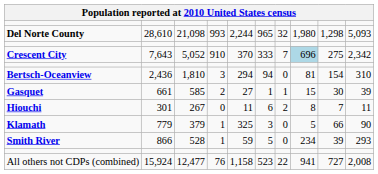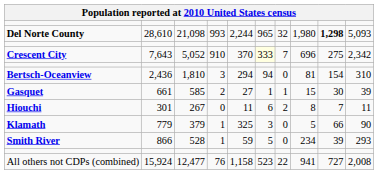(332, 33) normal -> (332, 33) bold
(265, 54) no background -> (265, 54) lightyellow background
(308, 54) lightblue background -> (308, 54) no background
